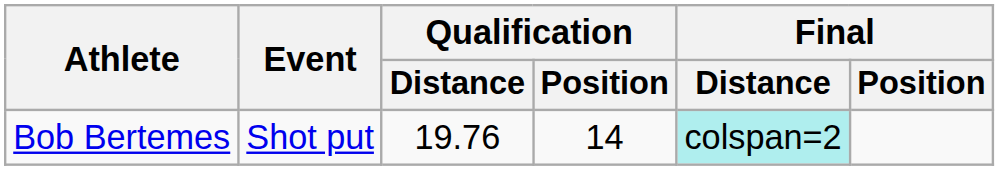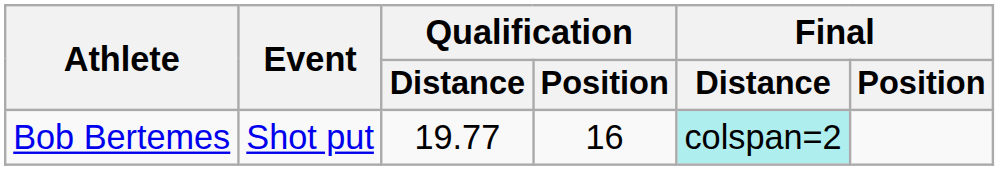(457, 138) 19.76 -> (457, 138) 19.77
(605, 138) 14 -> (605, 138) 16
